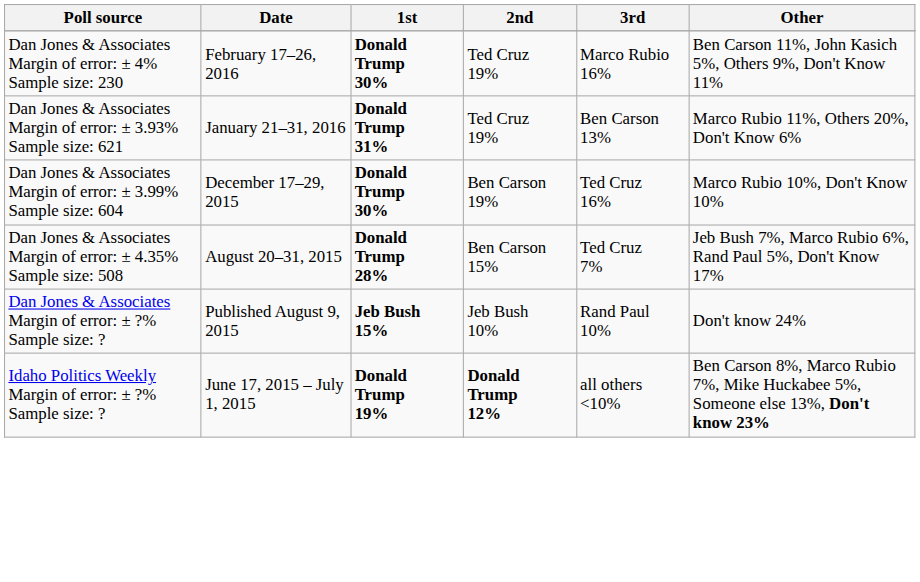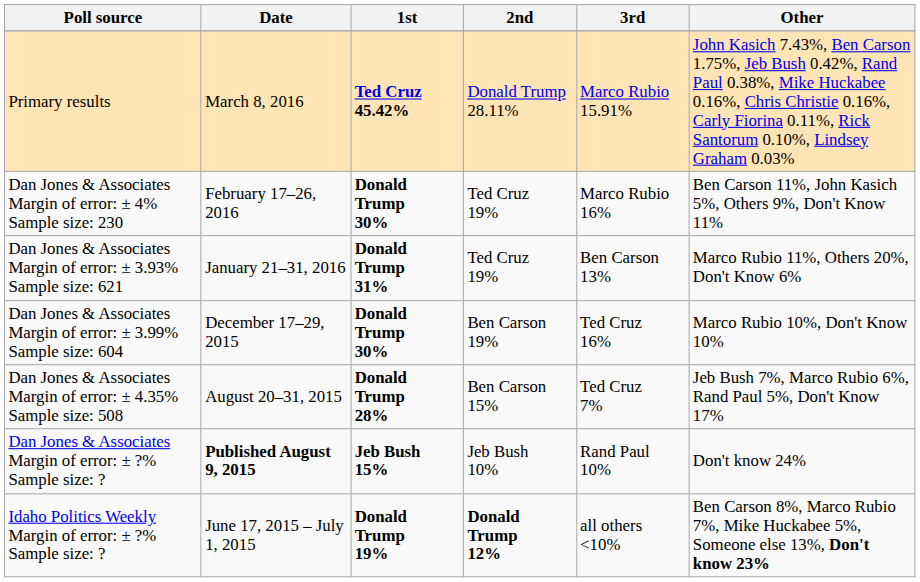+ row: (59, 101)
(273, 321) normal -> (268, 461) bold
